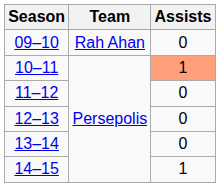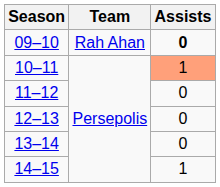(183, 42) normal -> (183, 42) bold
